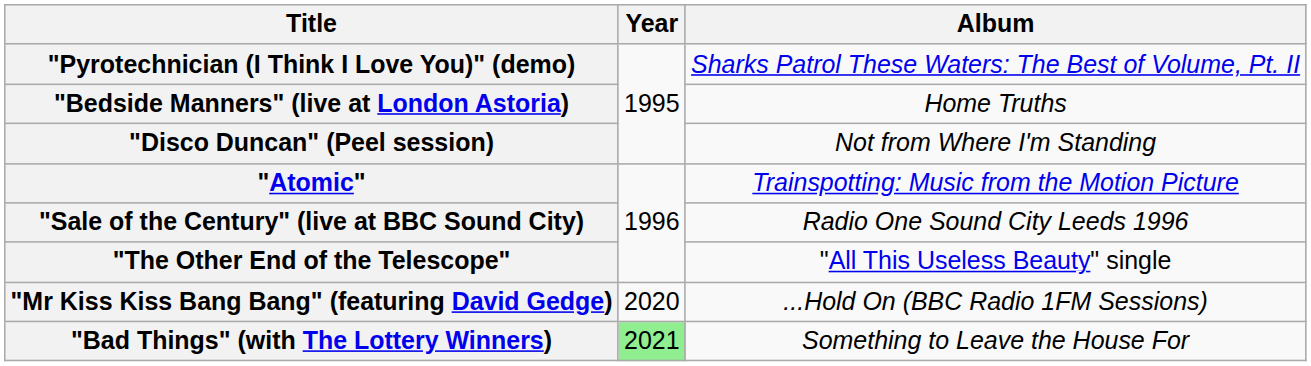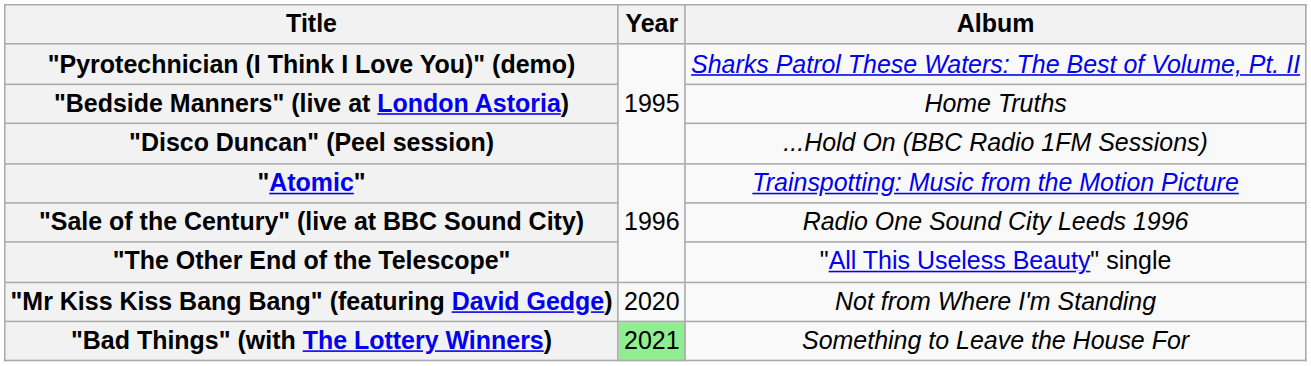(996, 143) Not from Where I'm Standing -> (996, 143) ...Hold On (BBC Radio 1FM Sessions)
(996, 301) ...Hold On (BBC Radio 1FM Sessions) -> (996, 301) Not from Where I'm Standing
